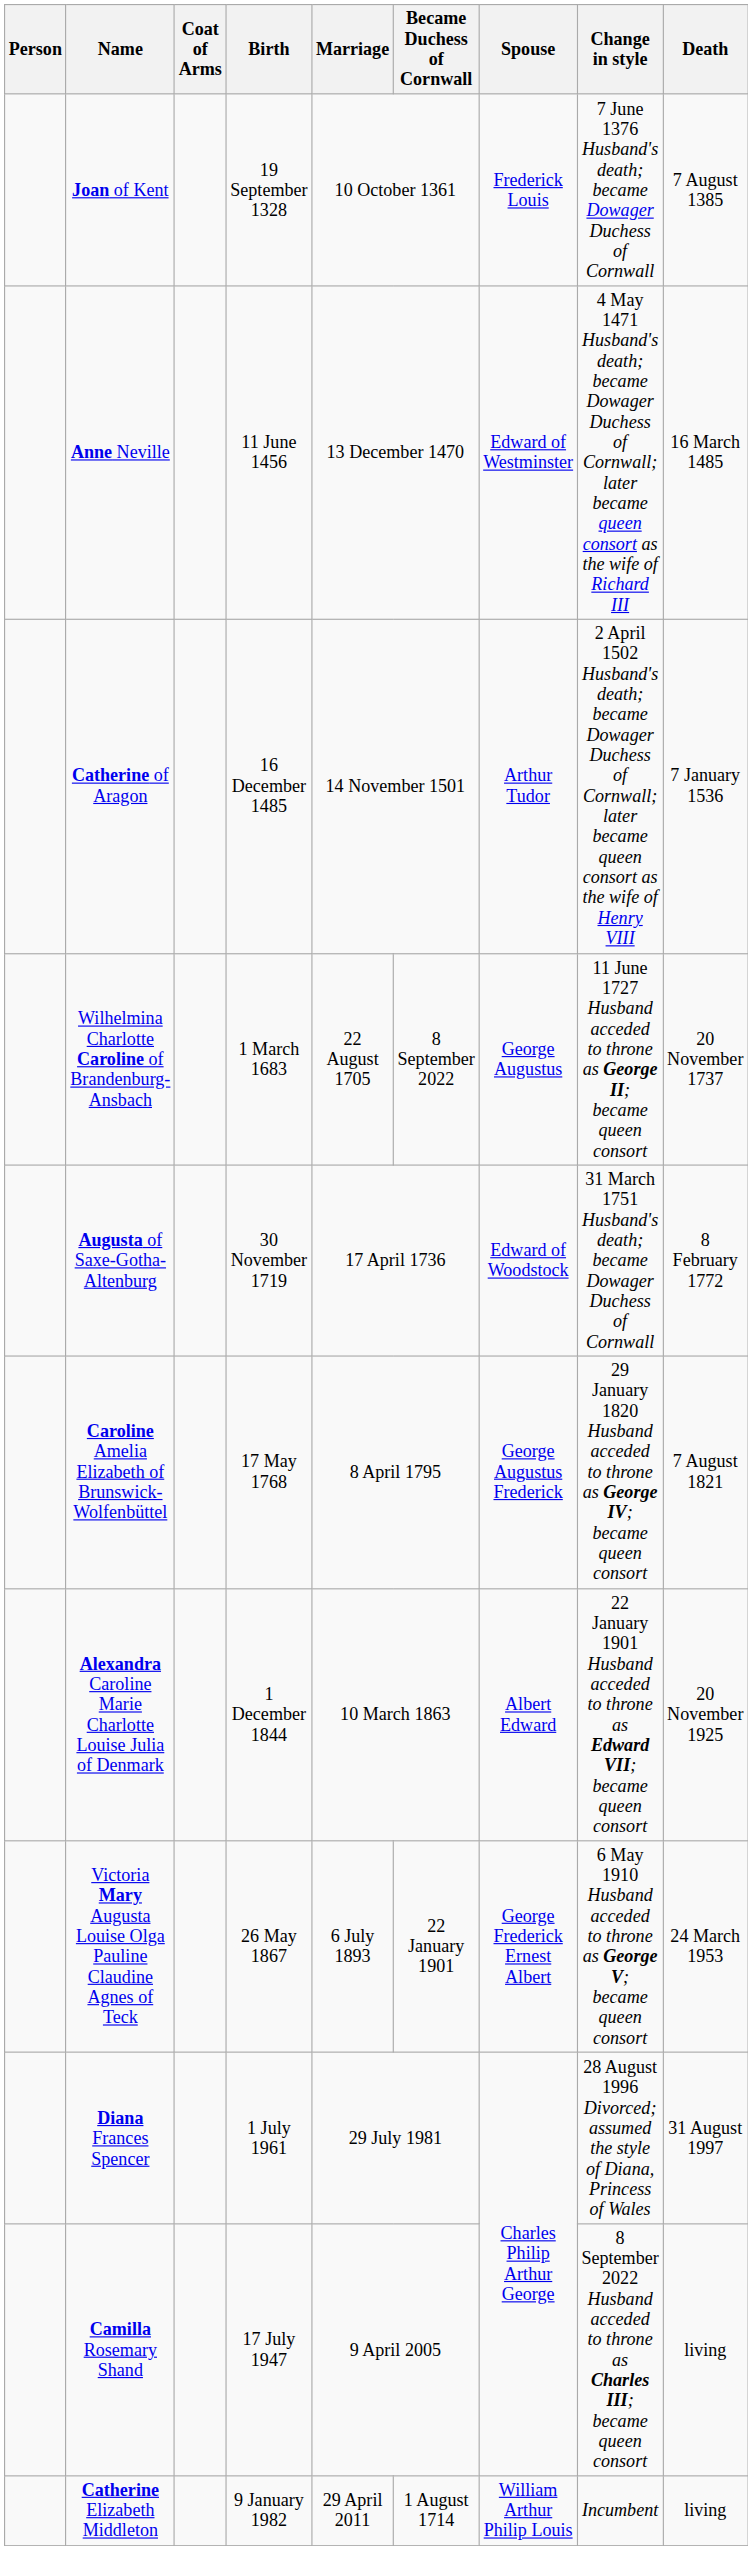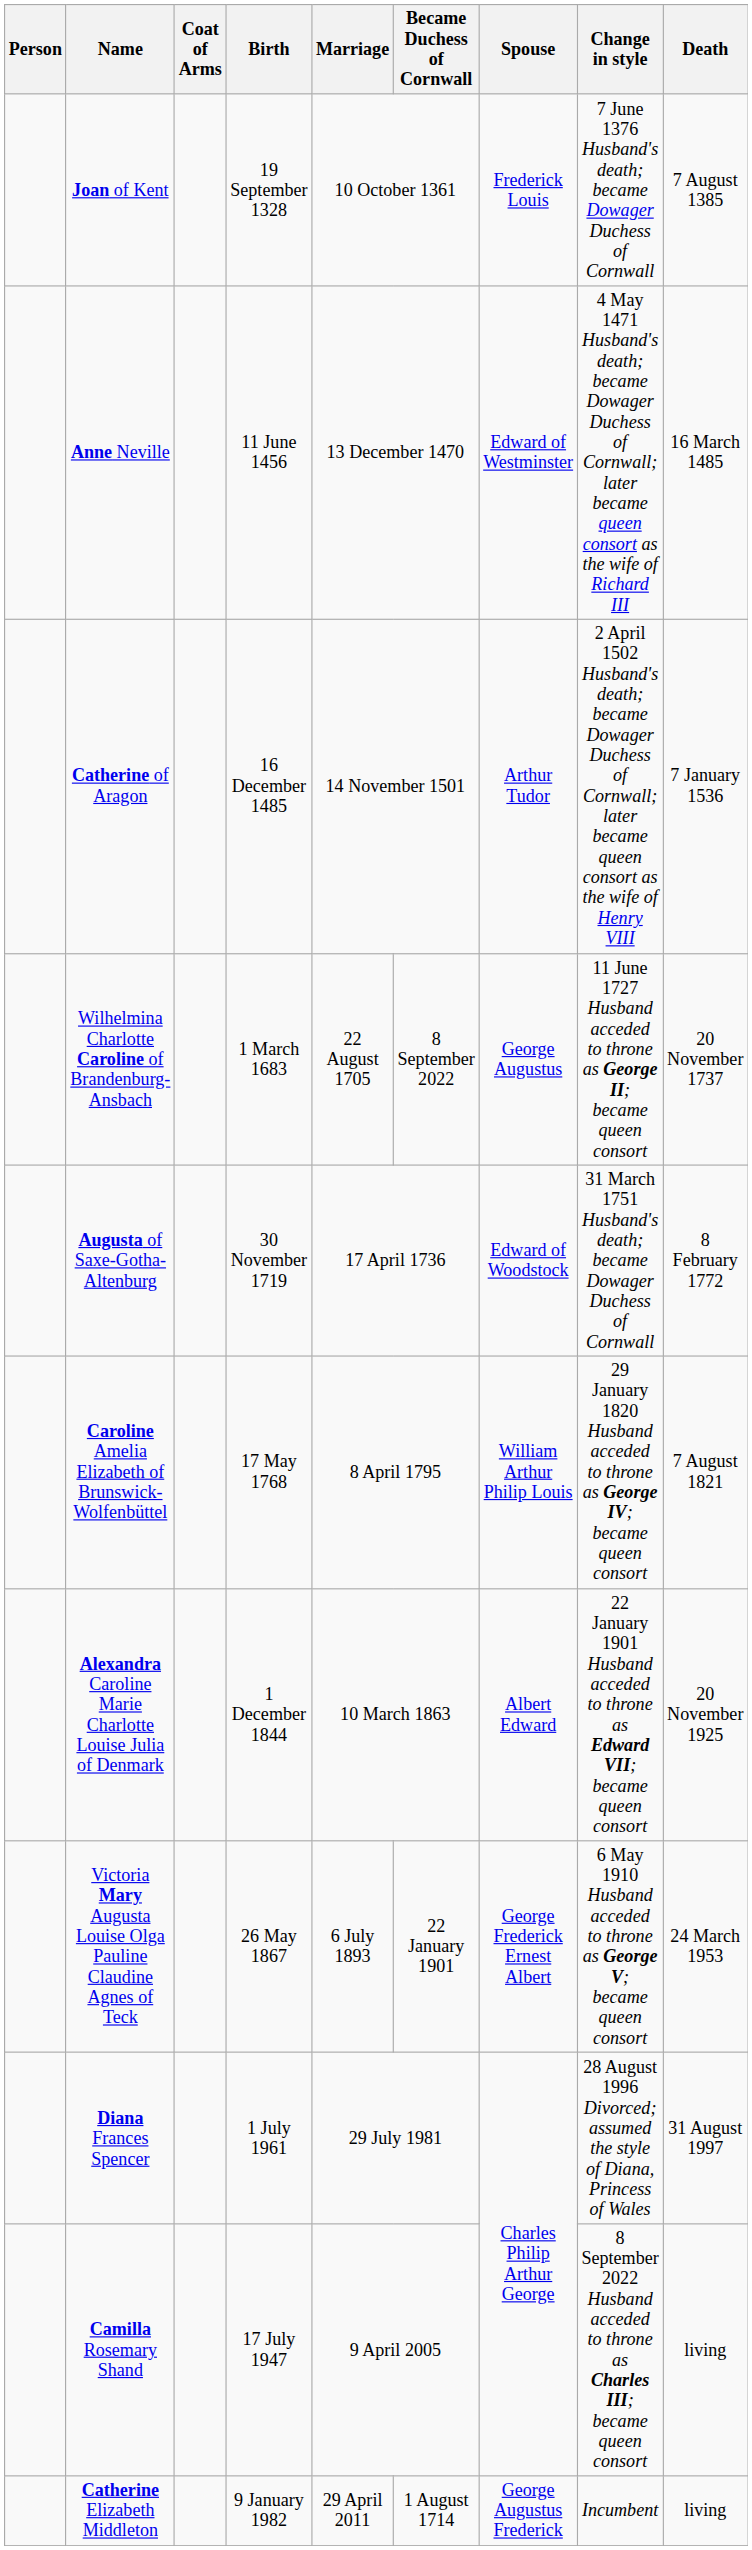(528, 1472) George Augustus Frederick -> (528, 1472) William Arthur Philip Louis
(528, 2510) William Arthur Philip Louis -> (528, 2510) George Augustus Frederick
